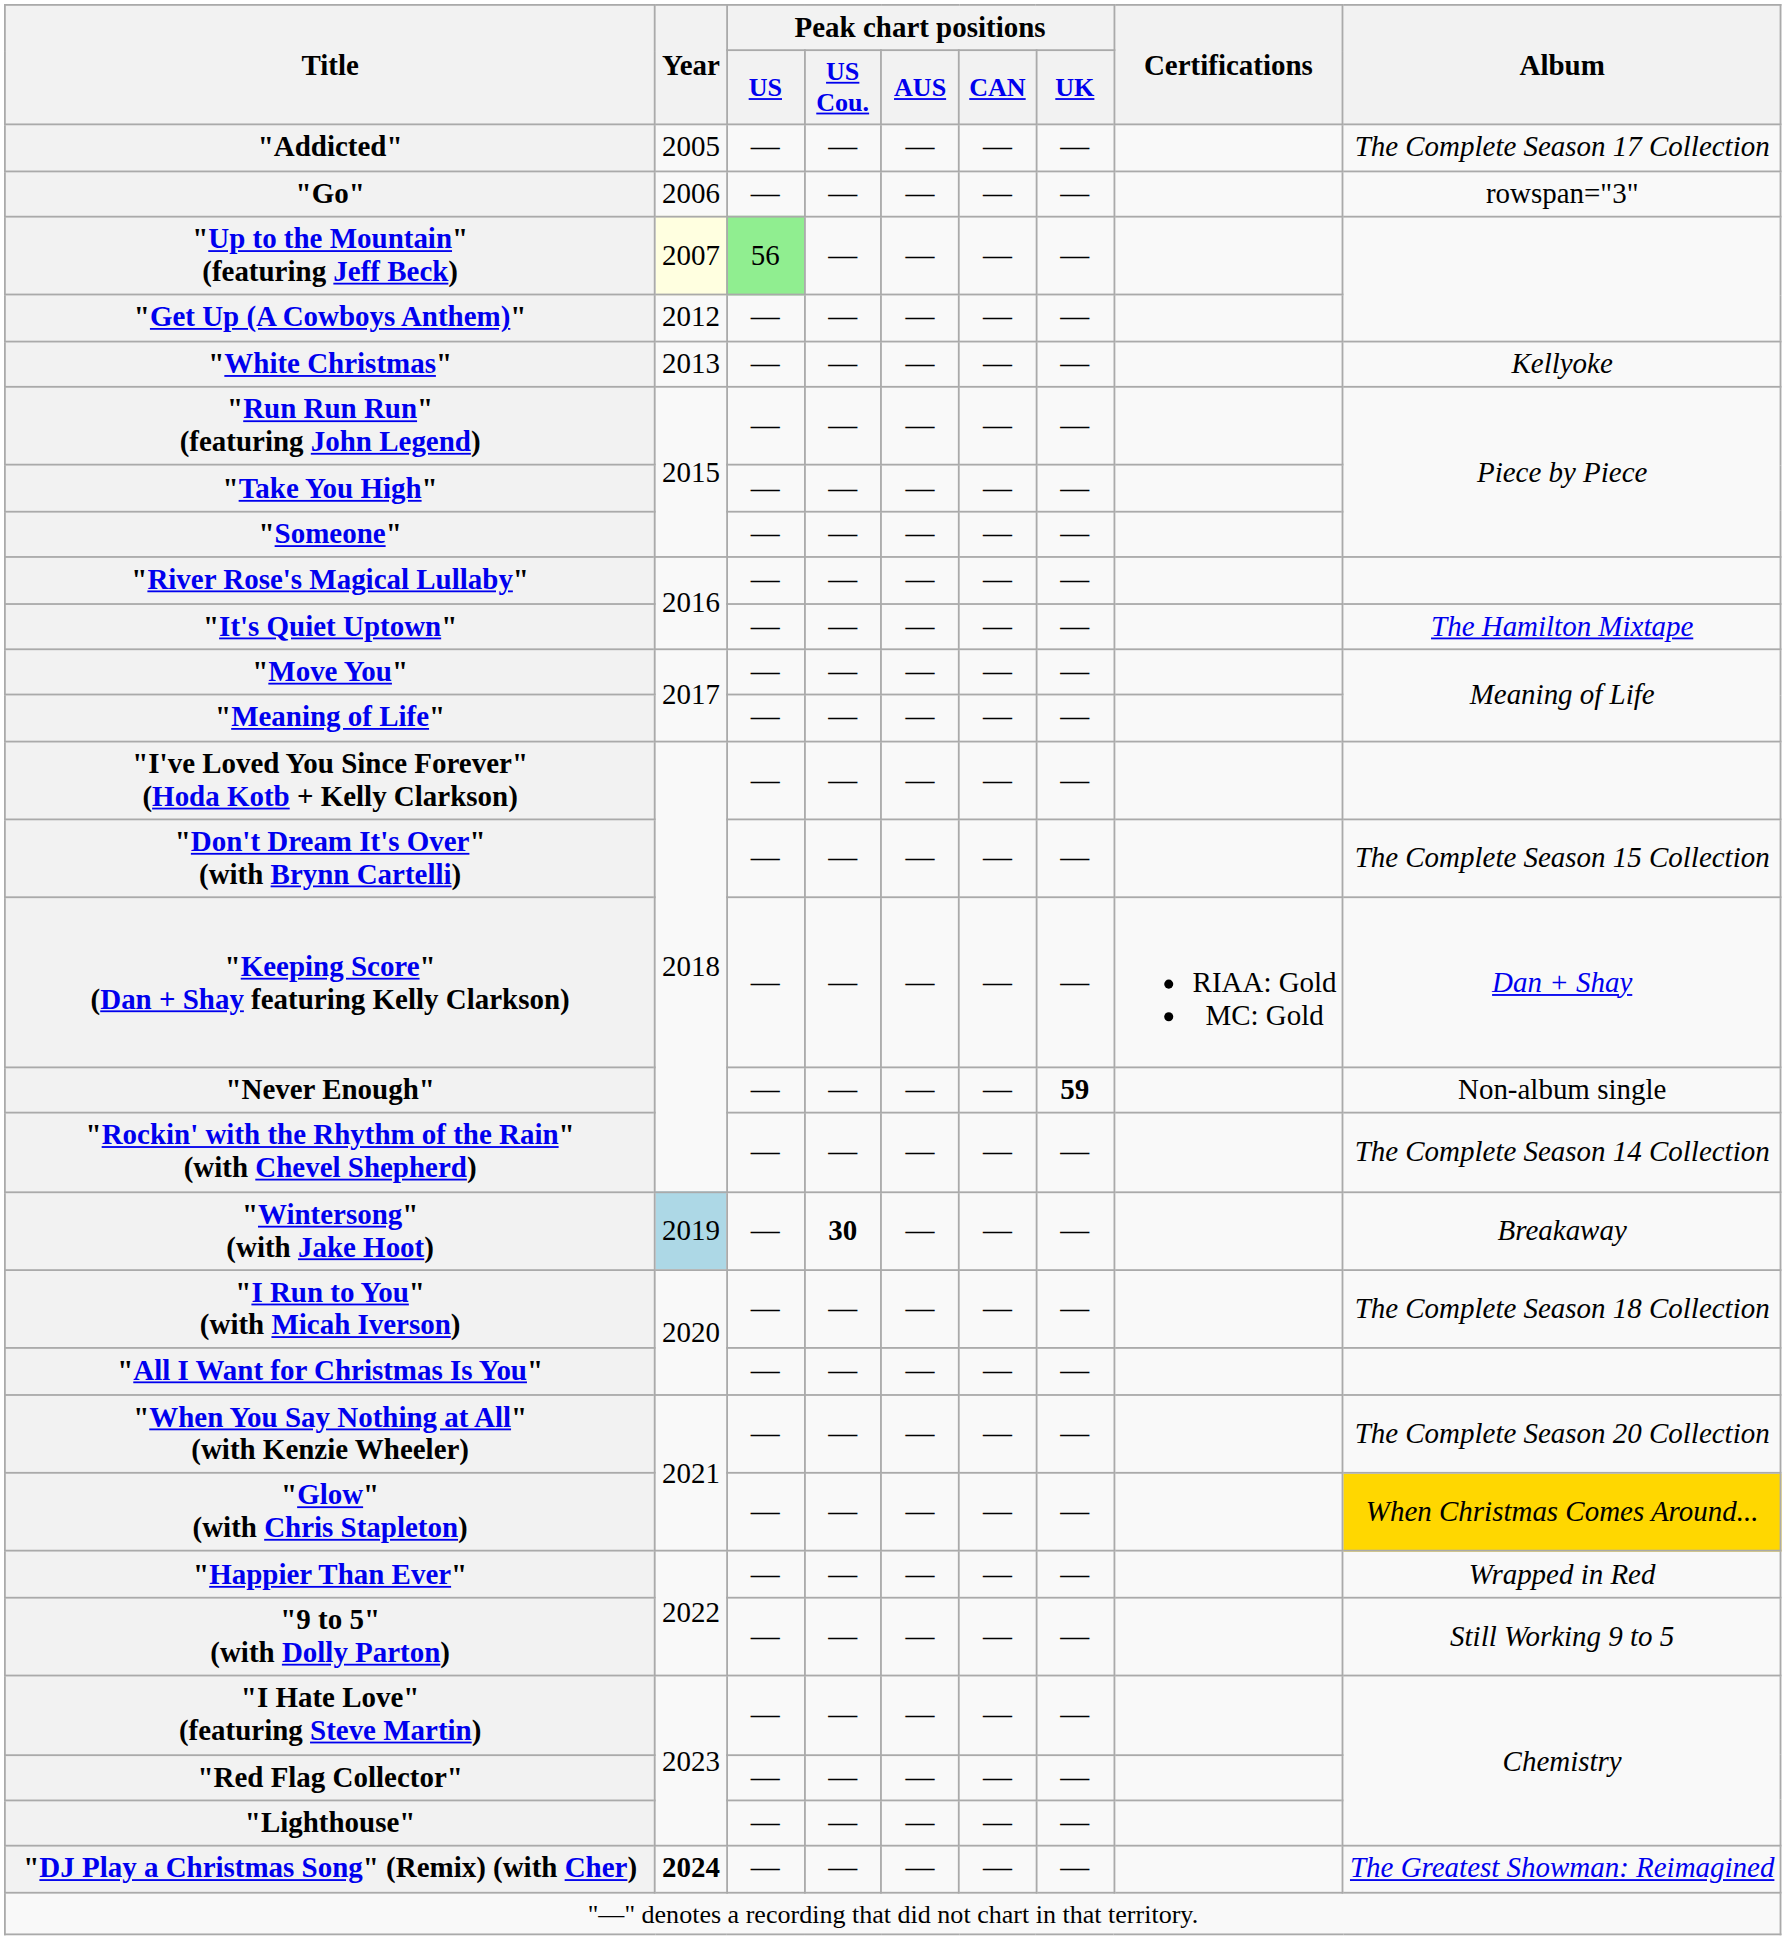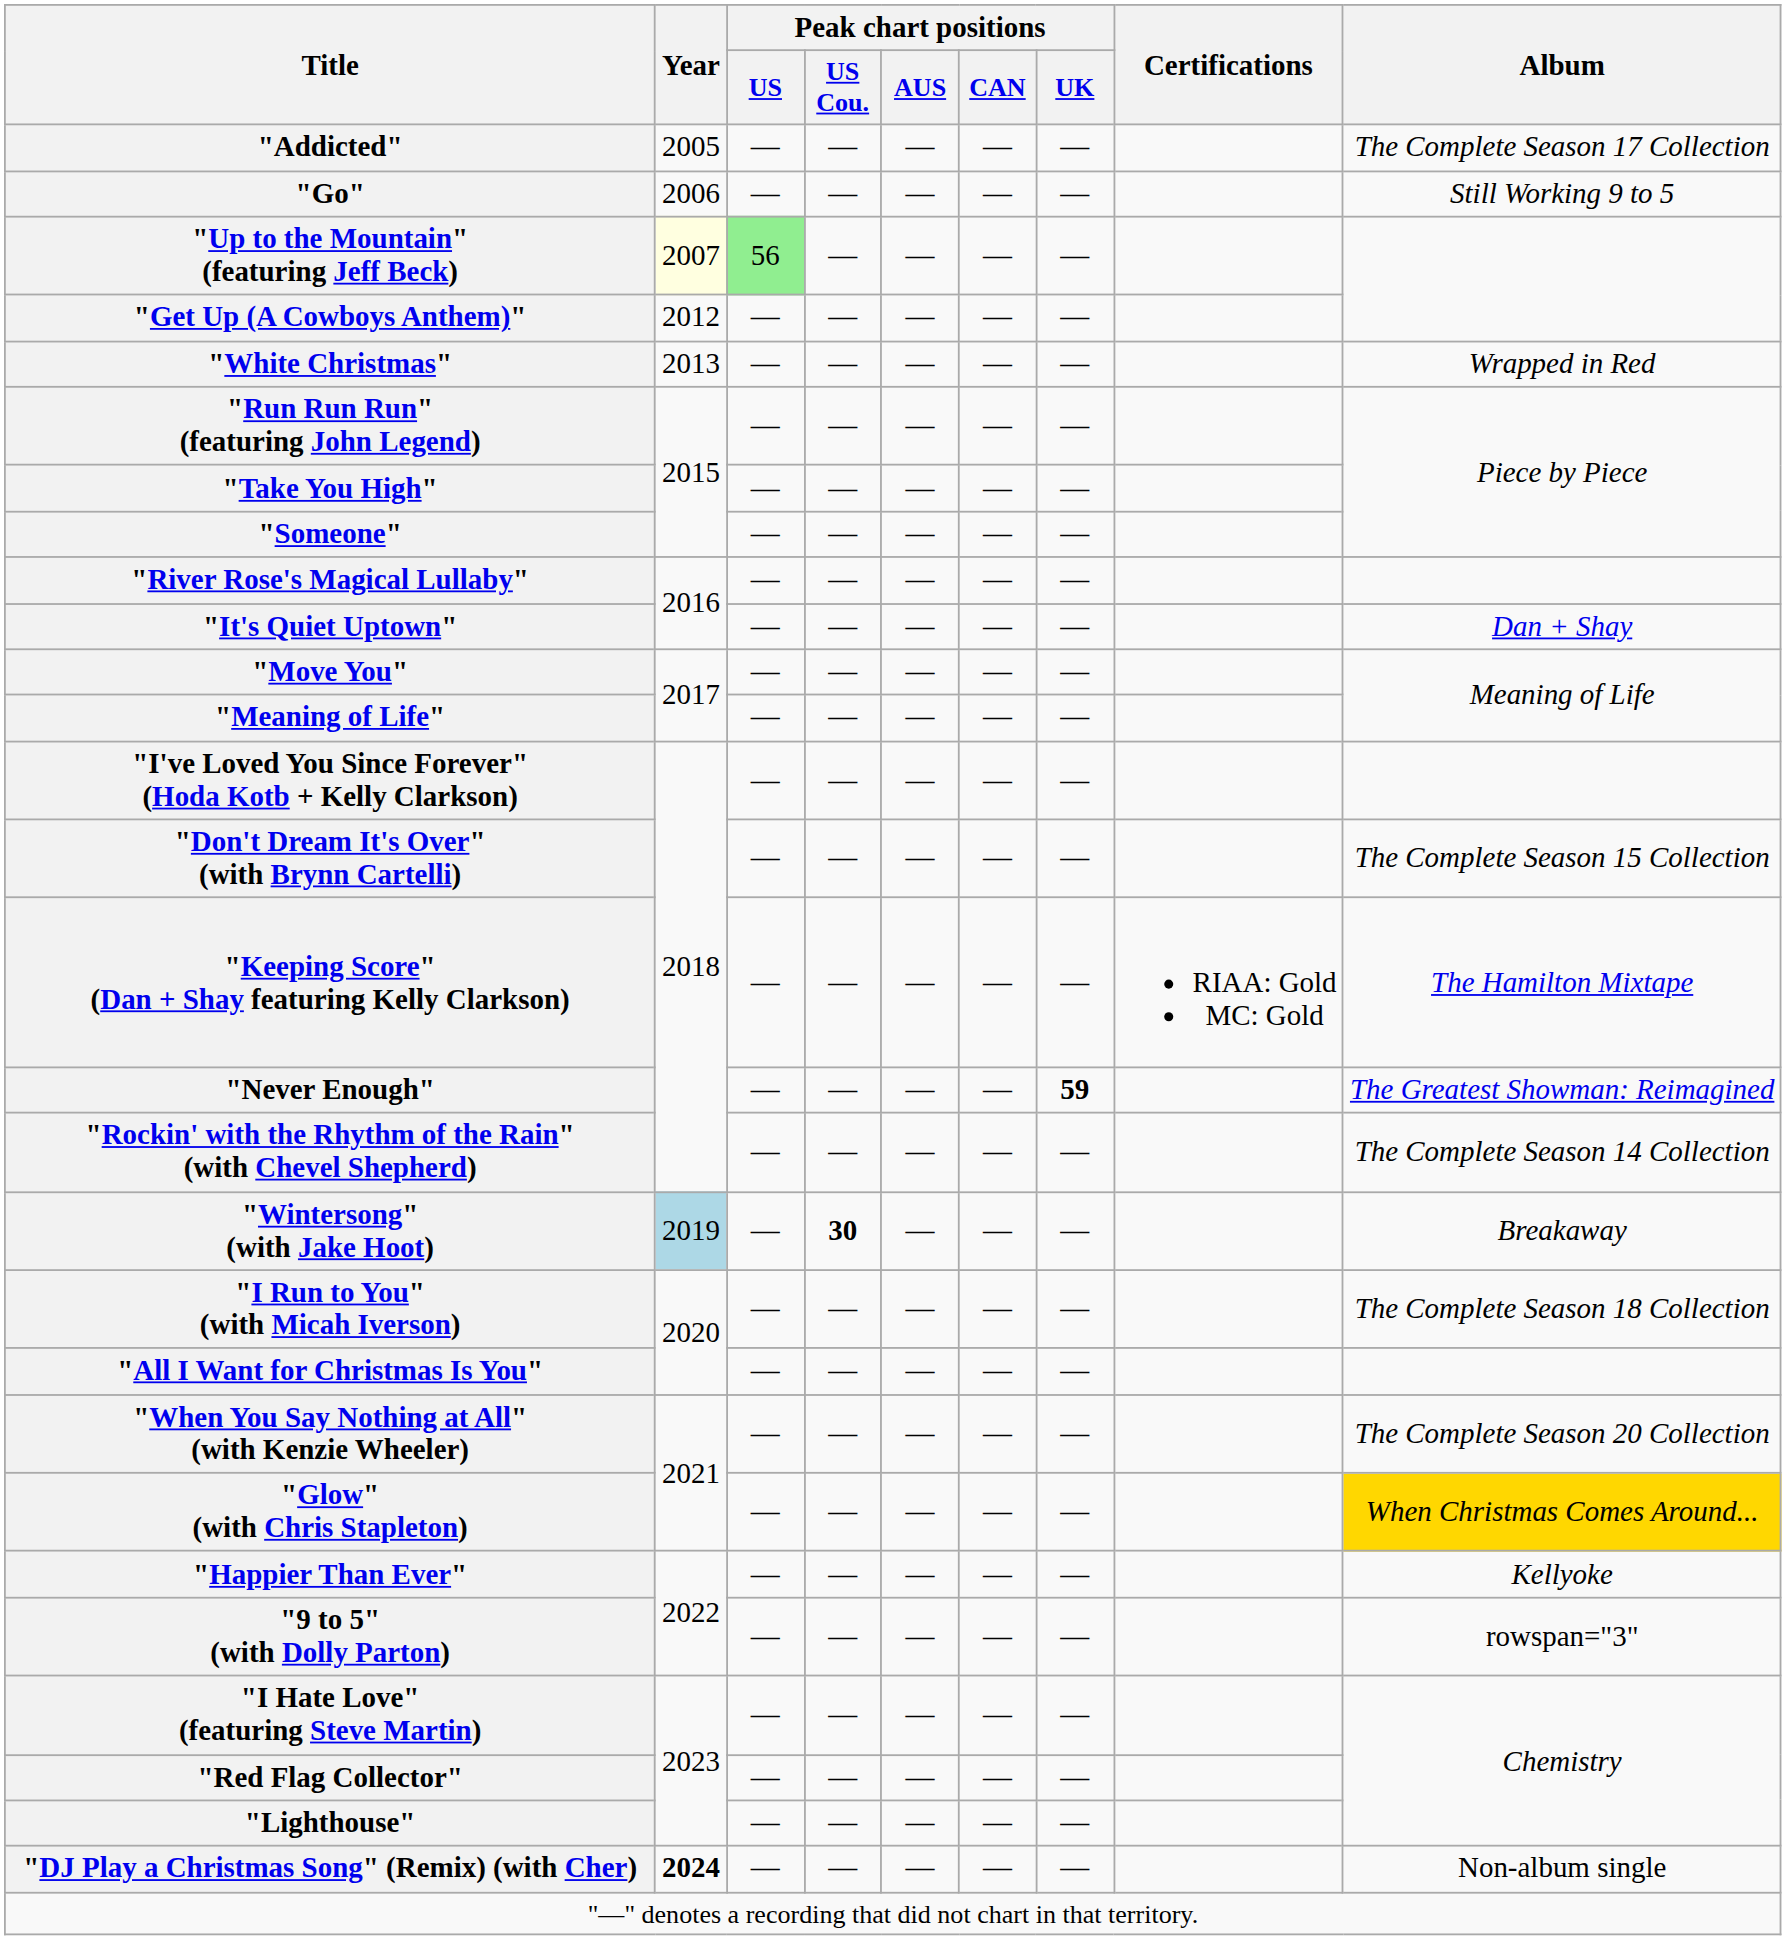(1562, 193) rowspan="3" -> (1562, 193) Still Working 9 to 5
(1562, 363) Kellyoke -> (1562, 363) Wrapped in Red
(1562, 625) The Hamilton Mixtape -> (1562, 625) Dan + Shay
(1562, 982) Dan + Shay -> (1562, 982) The Hamilton Mixtape
(1562, 1089) Non-album single -> (1562, 1089) The Greatest Showman: Reimagined
(1562, 1573) Wrapped in Red -> (1562, 1573) Kellyoke
(1562, 1636) Still Working 9 to 5 -> (1562, 1636) rowspan="3"
(1562, 1868) The Greatest Showman: Reimagined -> (1562, 1868) Non-album single
